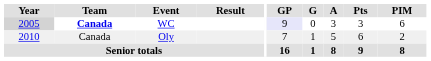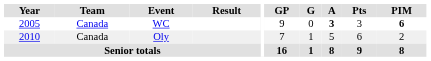(29, 23) lightgrey background -> (29, 23) no background
(95, 23) bold -> (92, 23) normal
(285, 23) lavender background -> (282, 23) no background
(334, 23) normal -> (332, 23) bold
(402, 23) normal -> (402, 23) bold
